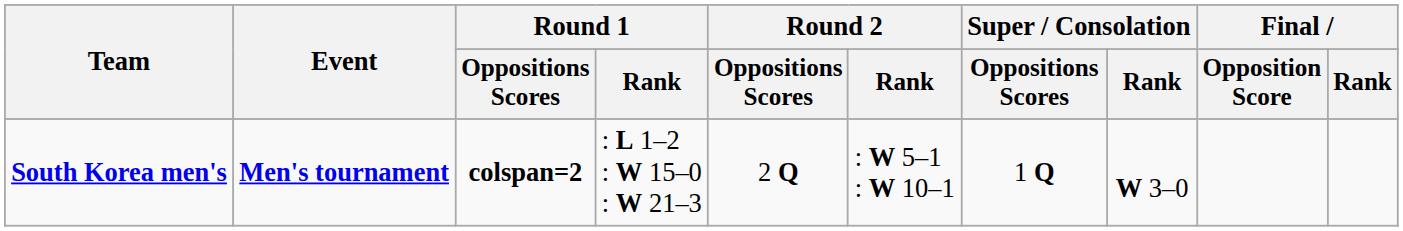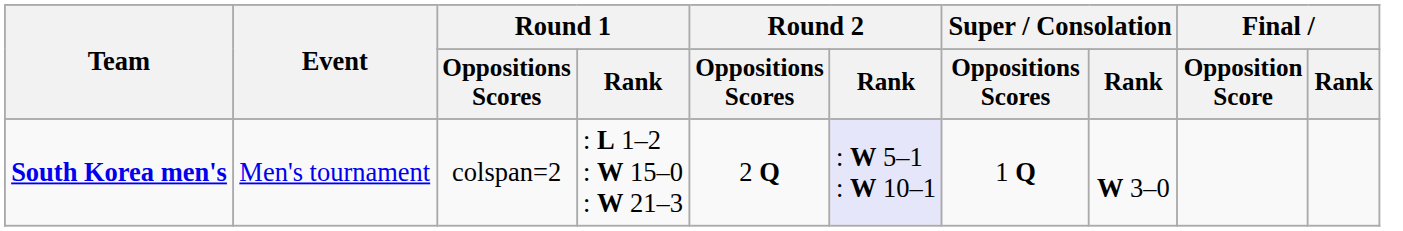(344, 172) bold -> (335, 172) normal
(525, 172) bold -> (507, 172) normal
(905, 172) no background -> (886, 172) lavender background
